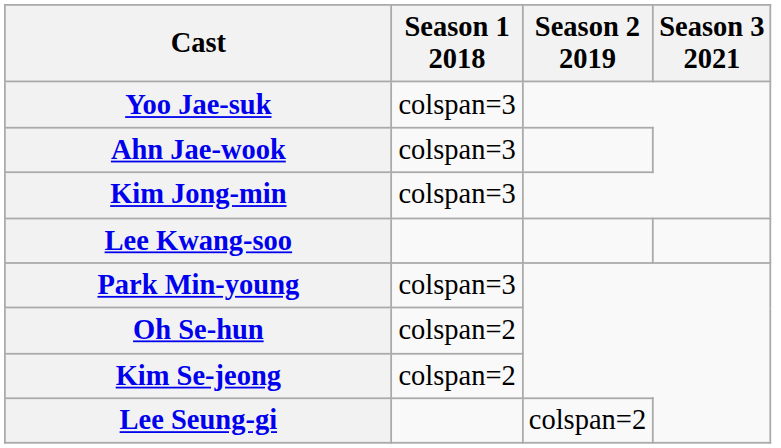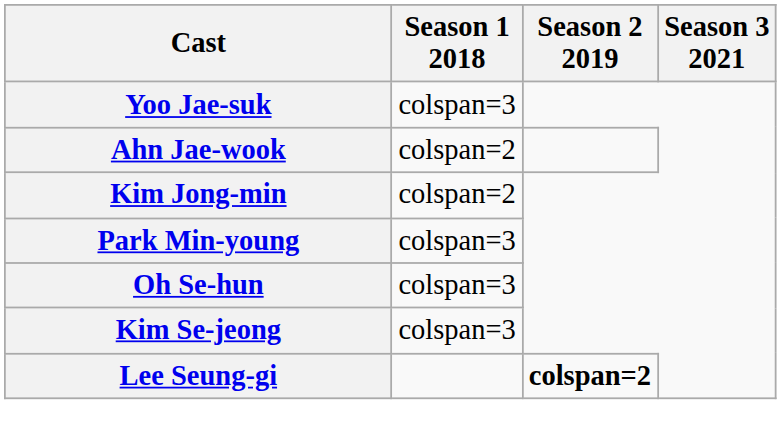(457, 149) colspan=3 -> (457, 149) colspan=2
(457, 194) colspan=3 -> (457, 194) colspan=2
- row: (198, 239)
(457, 330) colspan=2 -> (457, 284) colspan=3
(457, 375) colspan=2 -> (457, 330) colspan=3
(587, 420) normal -> (590, 375) bold
